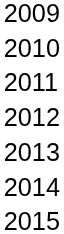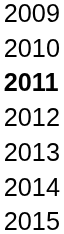(31, 83) normal -> (31, 83) bold
